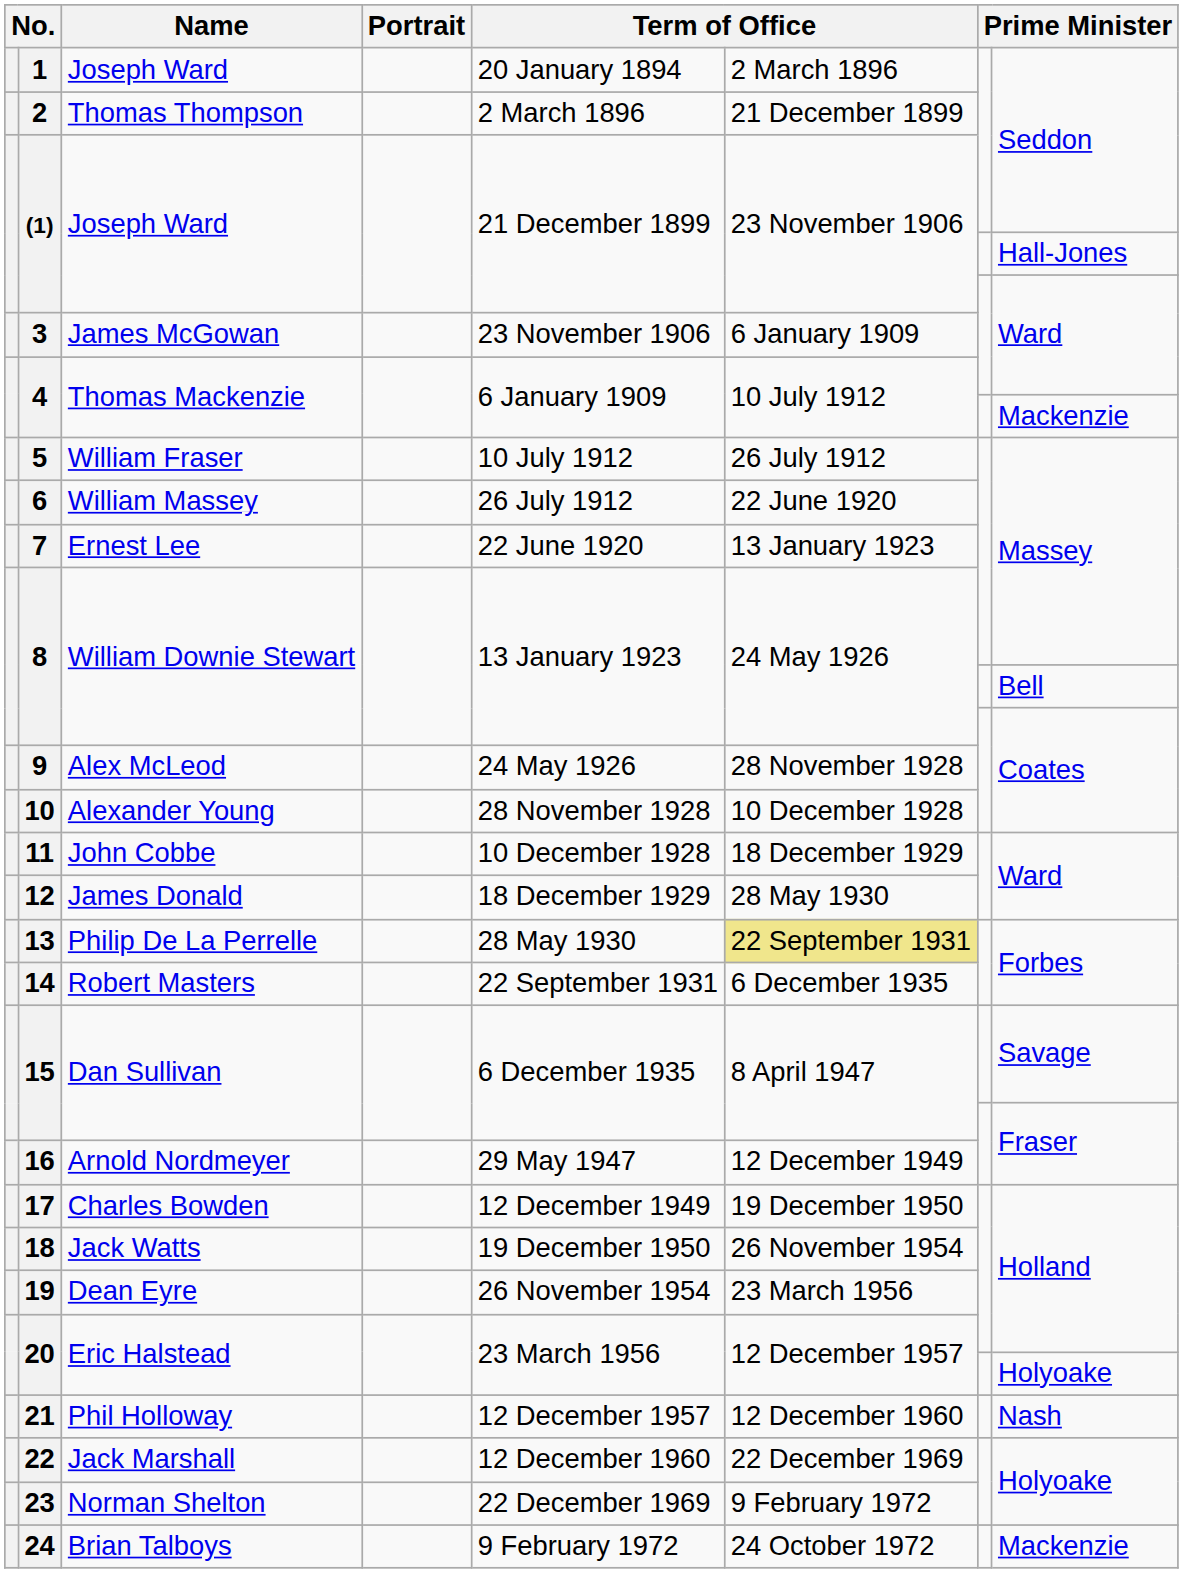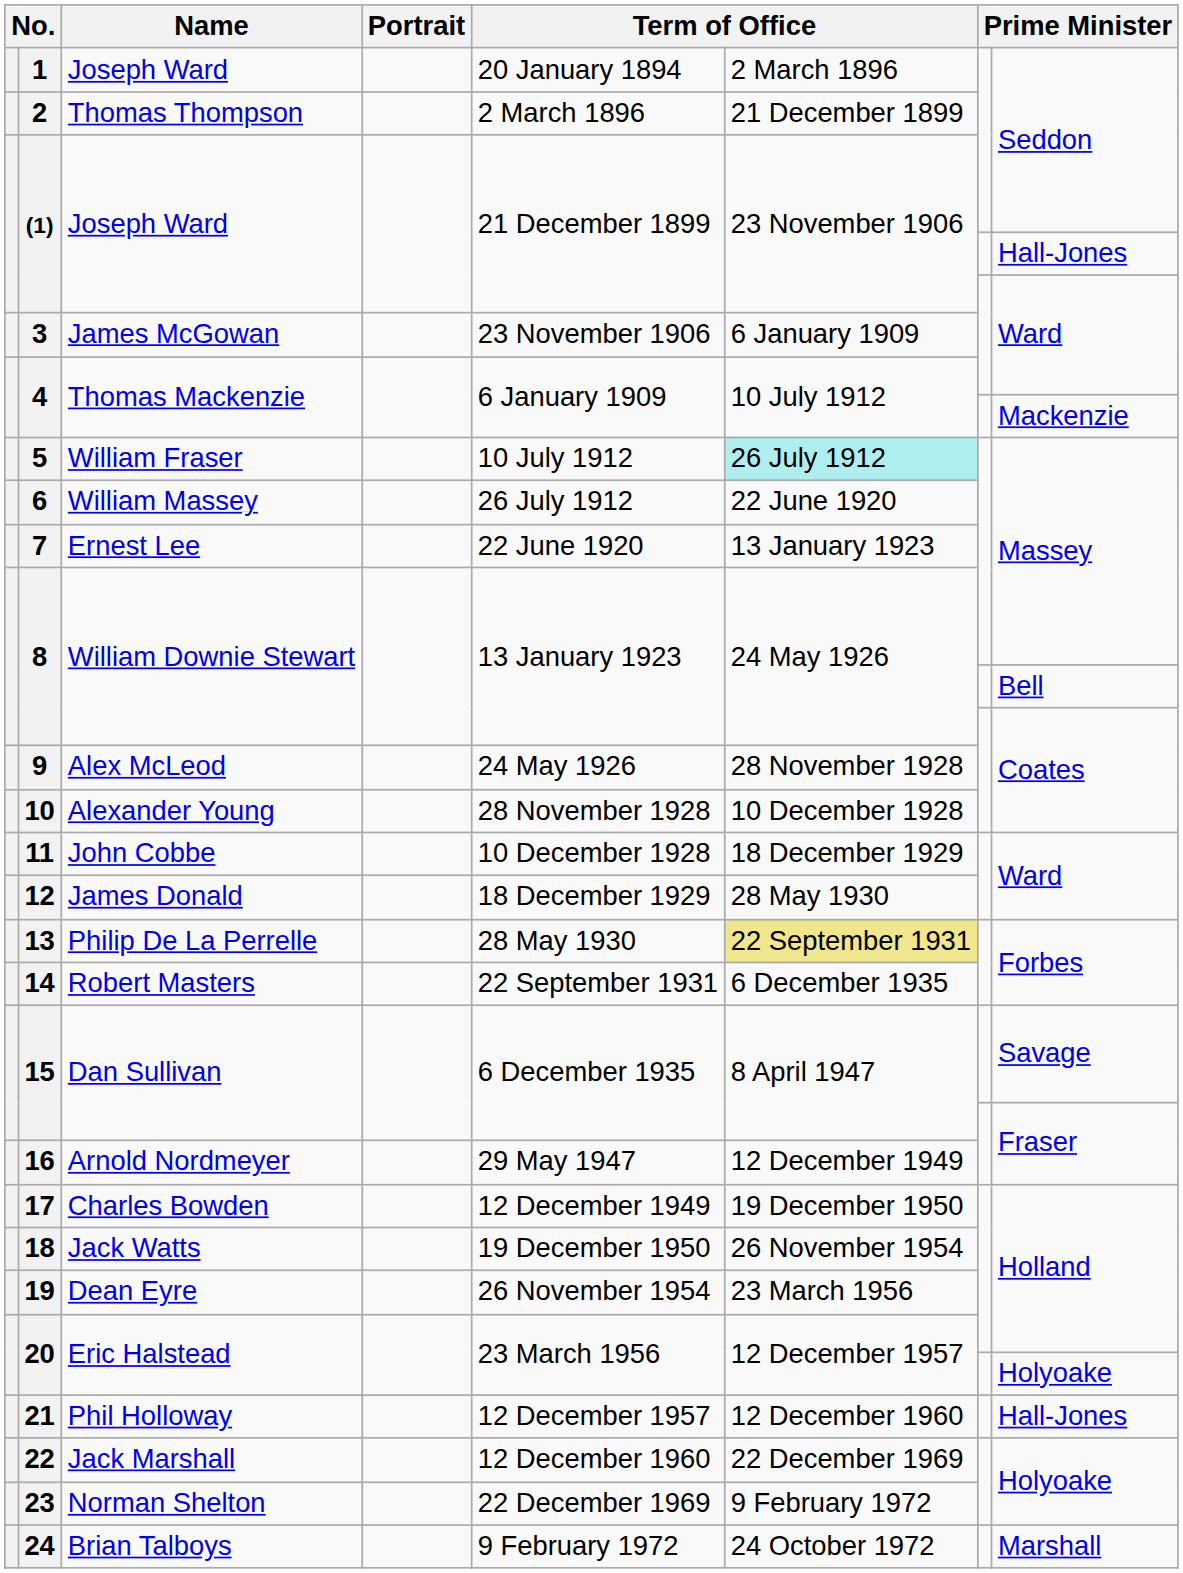(808, 458) no background -> (808, 458) paleturquoise background
(1030, 1416) Nash -> (1063, 1416) Hall-Jones
(1063, 1546) Mackenzie -> (1050, 1546) Marshall
